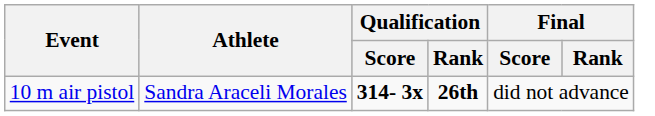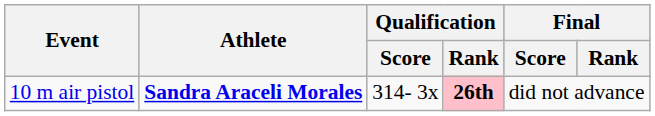(246, 93) normal -> (253, 93) bold
(390, 93) bold -> (405, 93) normal
(458, 93) no background -> (474, 93) pink background
